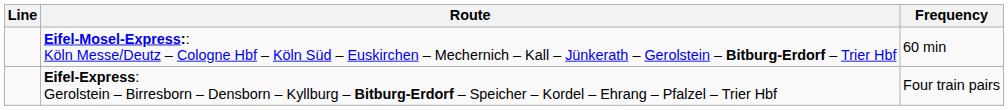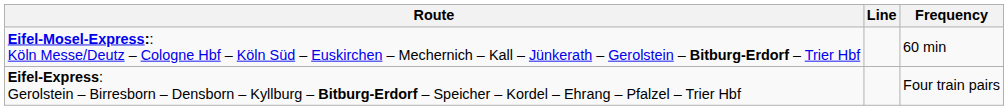columns swapped: (23, 15) <-> (470, 15)
